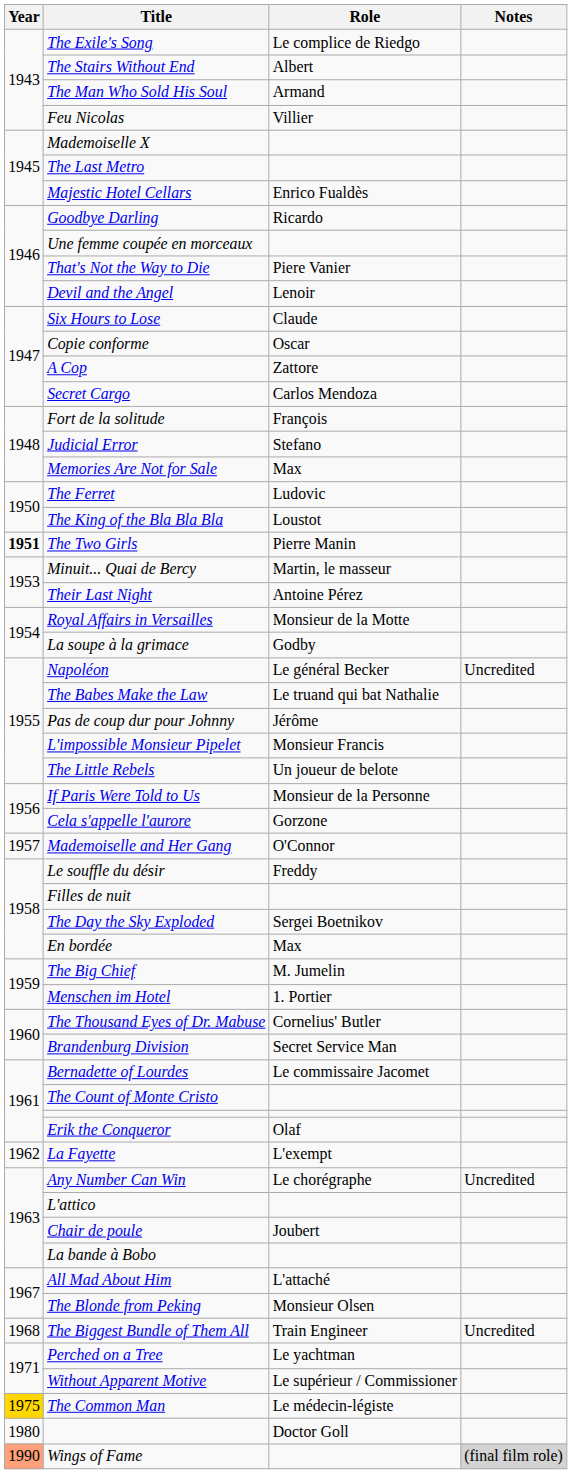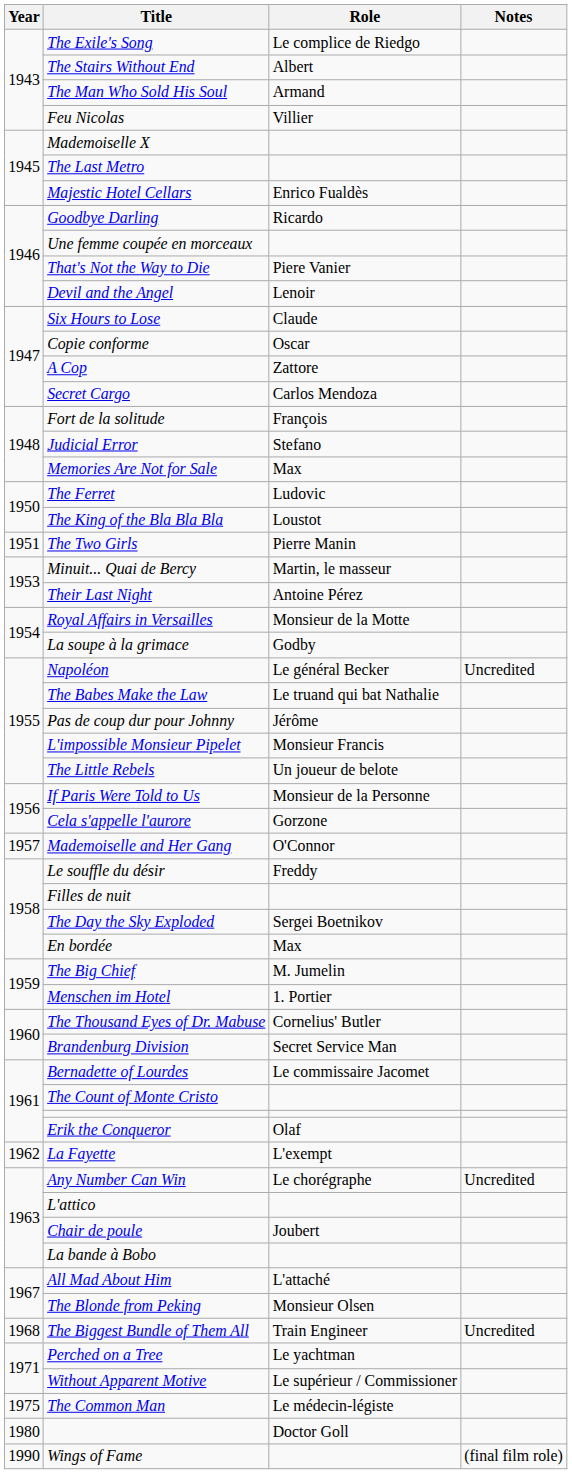(24, 544) bold -> (24, 544) normal
(24, 1406) gold background -> (24, 1406) no background
(24, 1456) lightsalmon background -> (24, 1456) no background
(514, 1456) lightgrey background -> (514, 1456) no background
